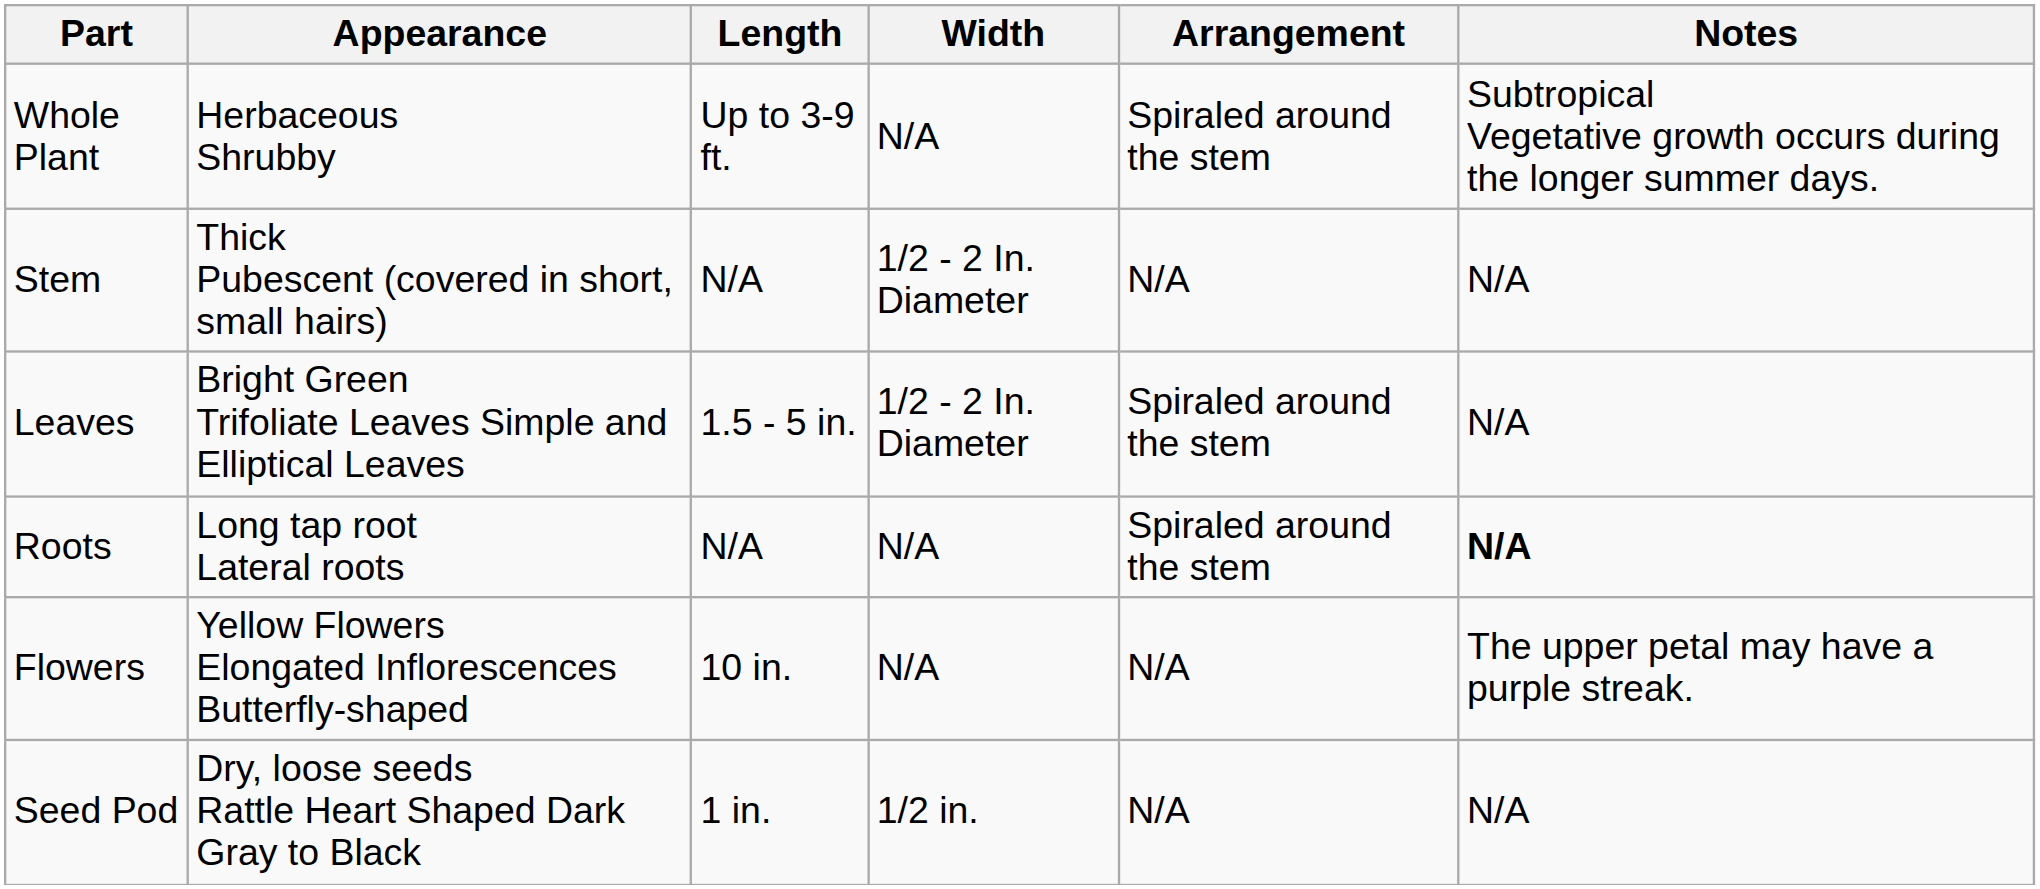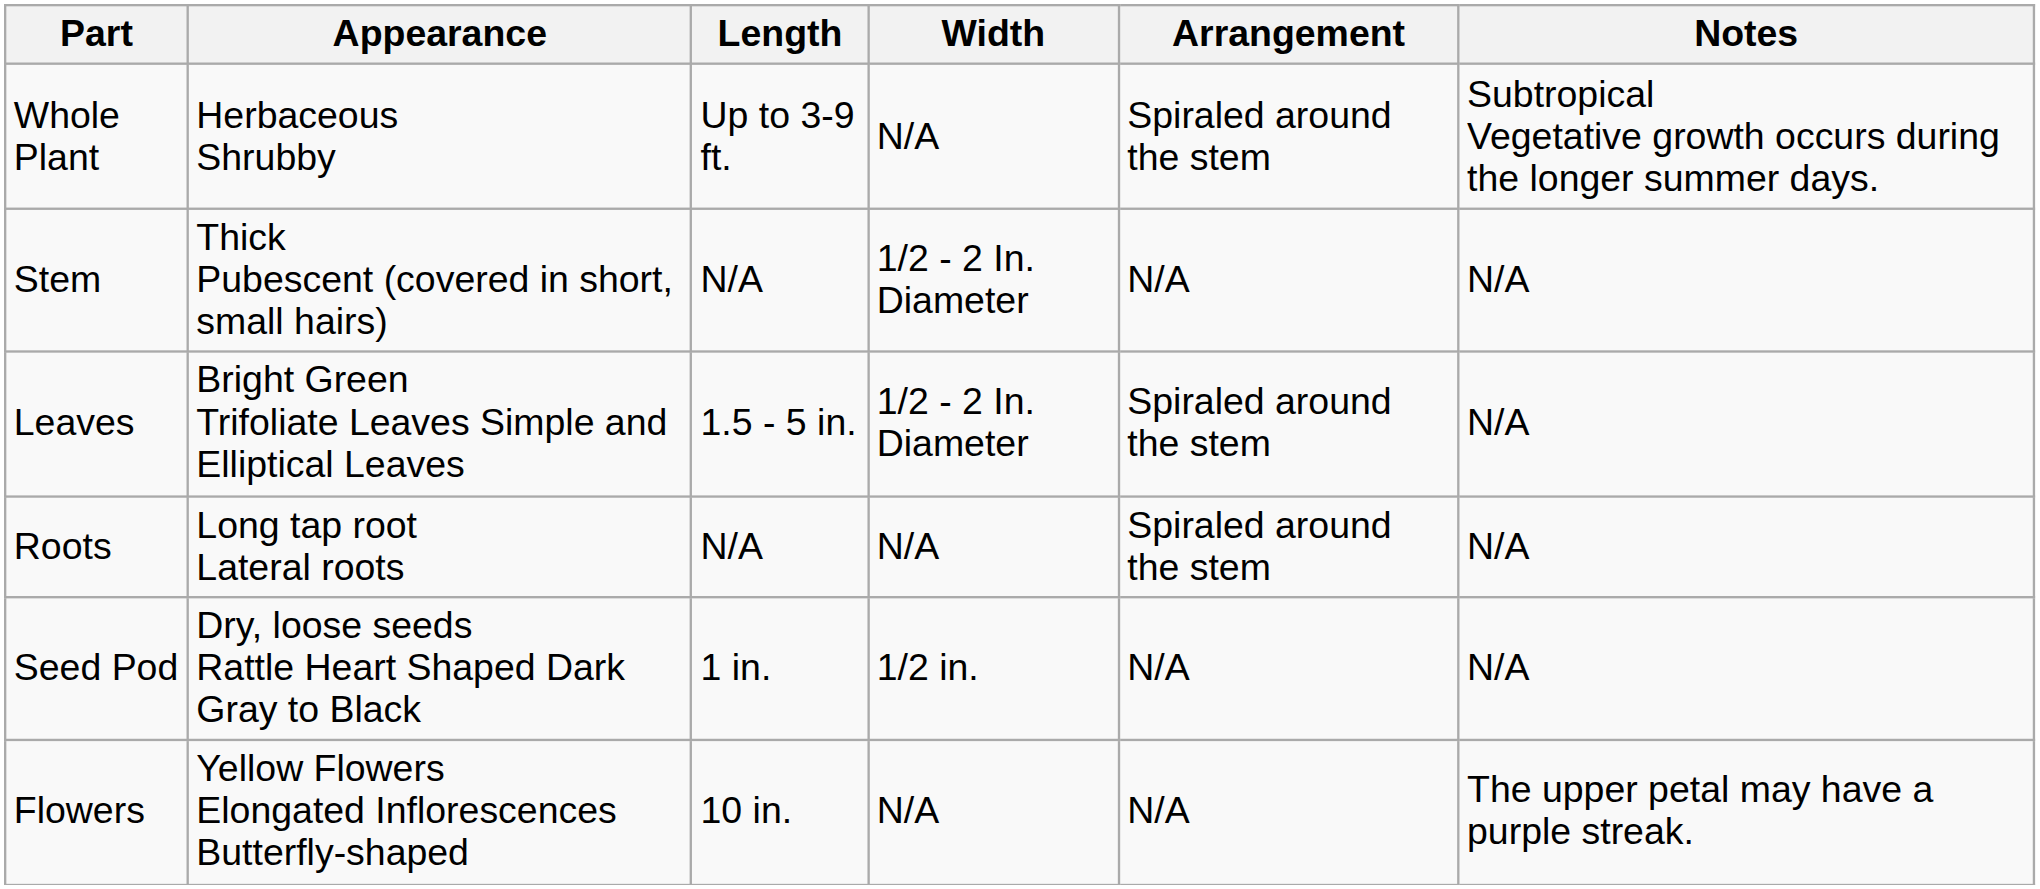(1499, 545) bold -> (1498, 545) normal
rows swapped: (79, 668) <-> (96, 811)
